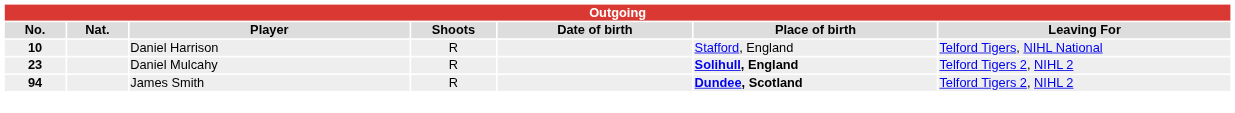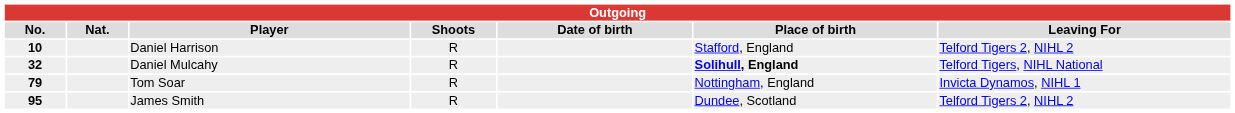(1021, 47) Telford Tigers, NIHL National -> (1006, 47) Telford Tigers 2, NIHL 2
(35, 65) 23 -> (35, 65) 32
(1006, 65) Telford Tigers 2, NIHL 2 -> (1021, 65) Telford Tigers, NIHL National
+ row: (158, 83)
(35, 83) 94 -> (35, 100) 95
(749, 83) bold -> (745, 100) normal
